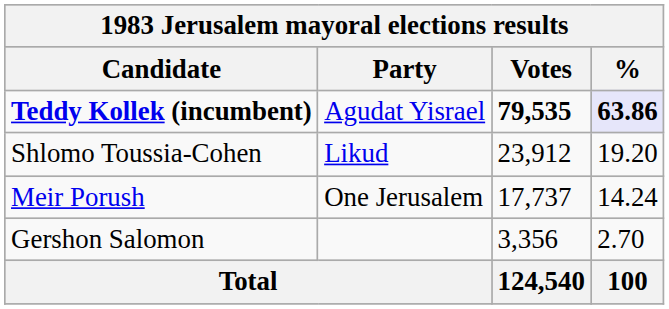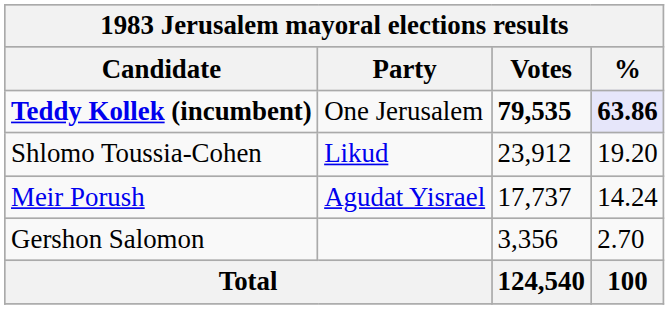(405, 111) Agudat Yisrael -> (404, 111) One Jerusalem
(404, 196) One Jerusalem -> (405, 196) Agudat Yisrael
